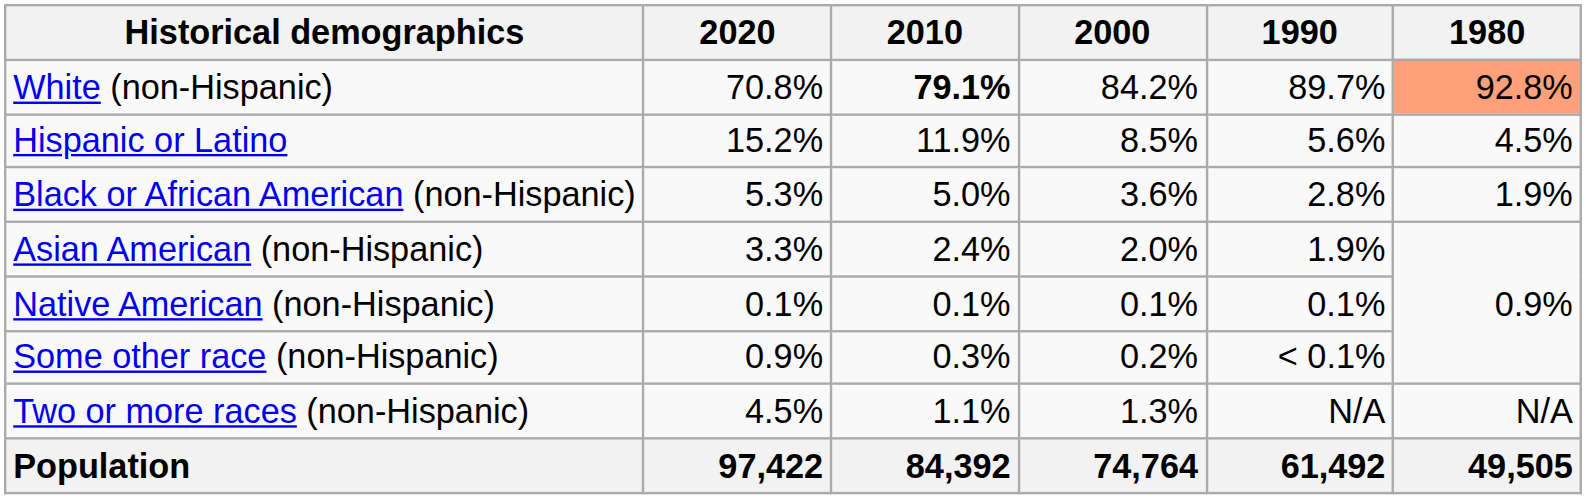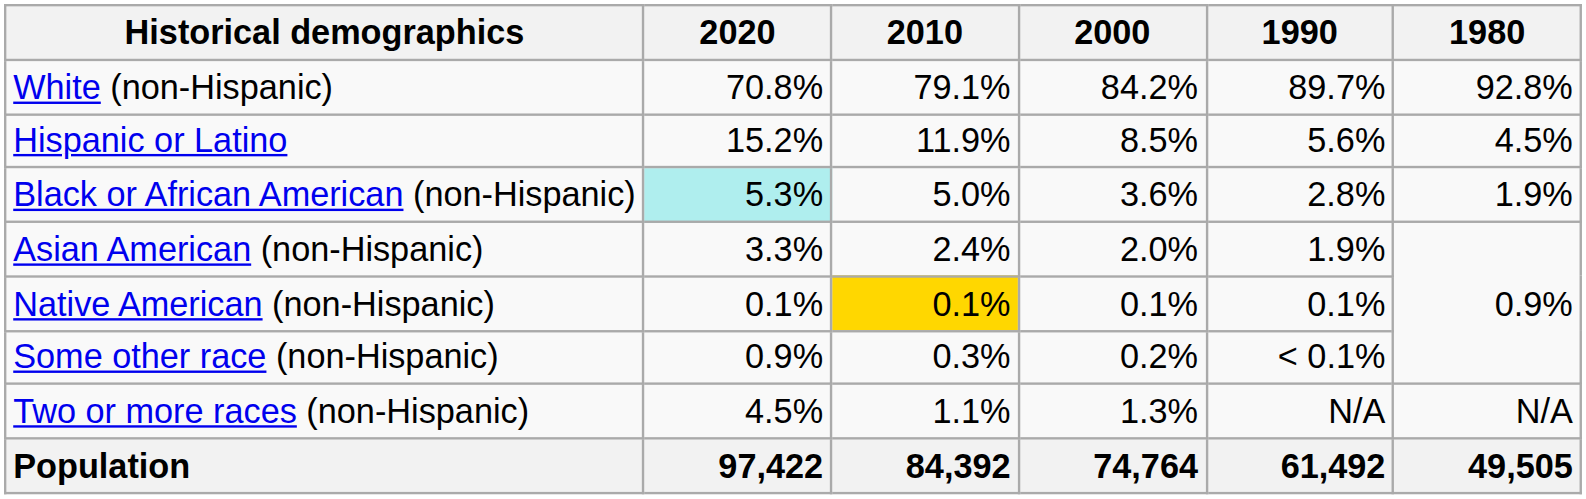(962, 87) bold -> (962, 87) normal
(1524, 87) lightsalmon background -> (1524, 87) no background
(784, 195) no background -> (784, 195) paleturquoise background
(972, 303) no background -> (972, 303) gold background
